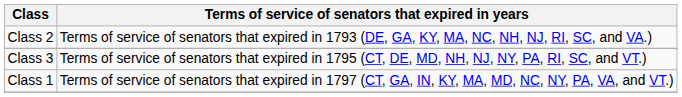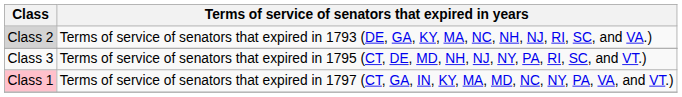(31, 37) no background -> (31, 37) lightgrey background
(31, 80) no background -> (31, 80) pink background
